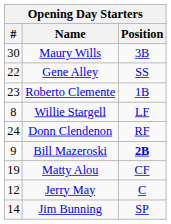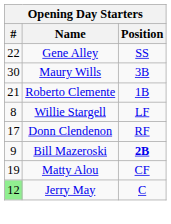rows swapped: (70, 53) <-> (70, 72)
(13, 92) 23 -> (13, 92) 21
(13, 131) 24 -> (13, 131) 17
(13, 190) no background -> (13, 190) lightgreen background
- row: (70, 209)
